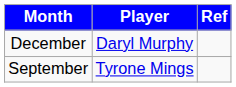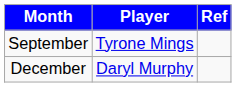rows swapped: (48, 69) <-> (48, 43)
